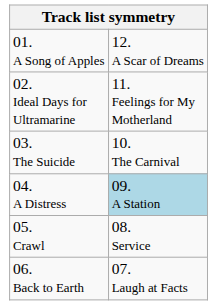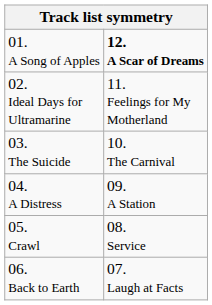(158, 50) normal -> (155, 50) bold
(136, 194) lightblue background -> (131, 194) no background
